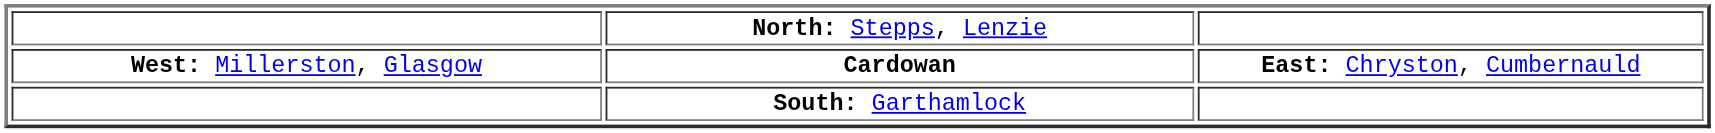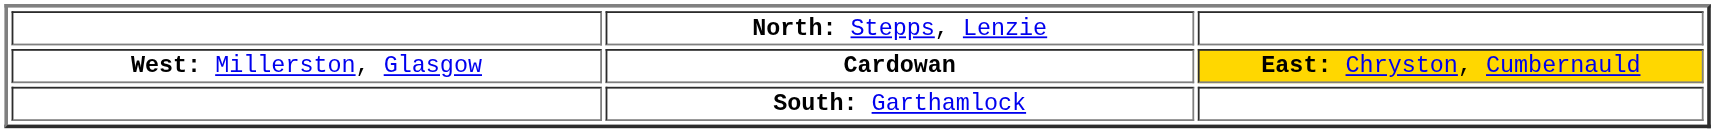(1451, 66) no background -> (1451, 66) gold background
